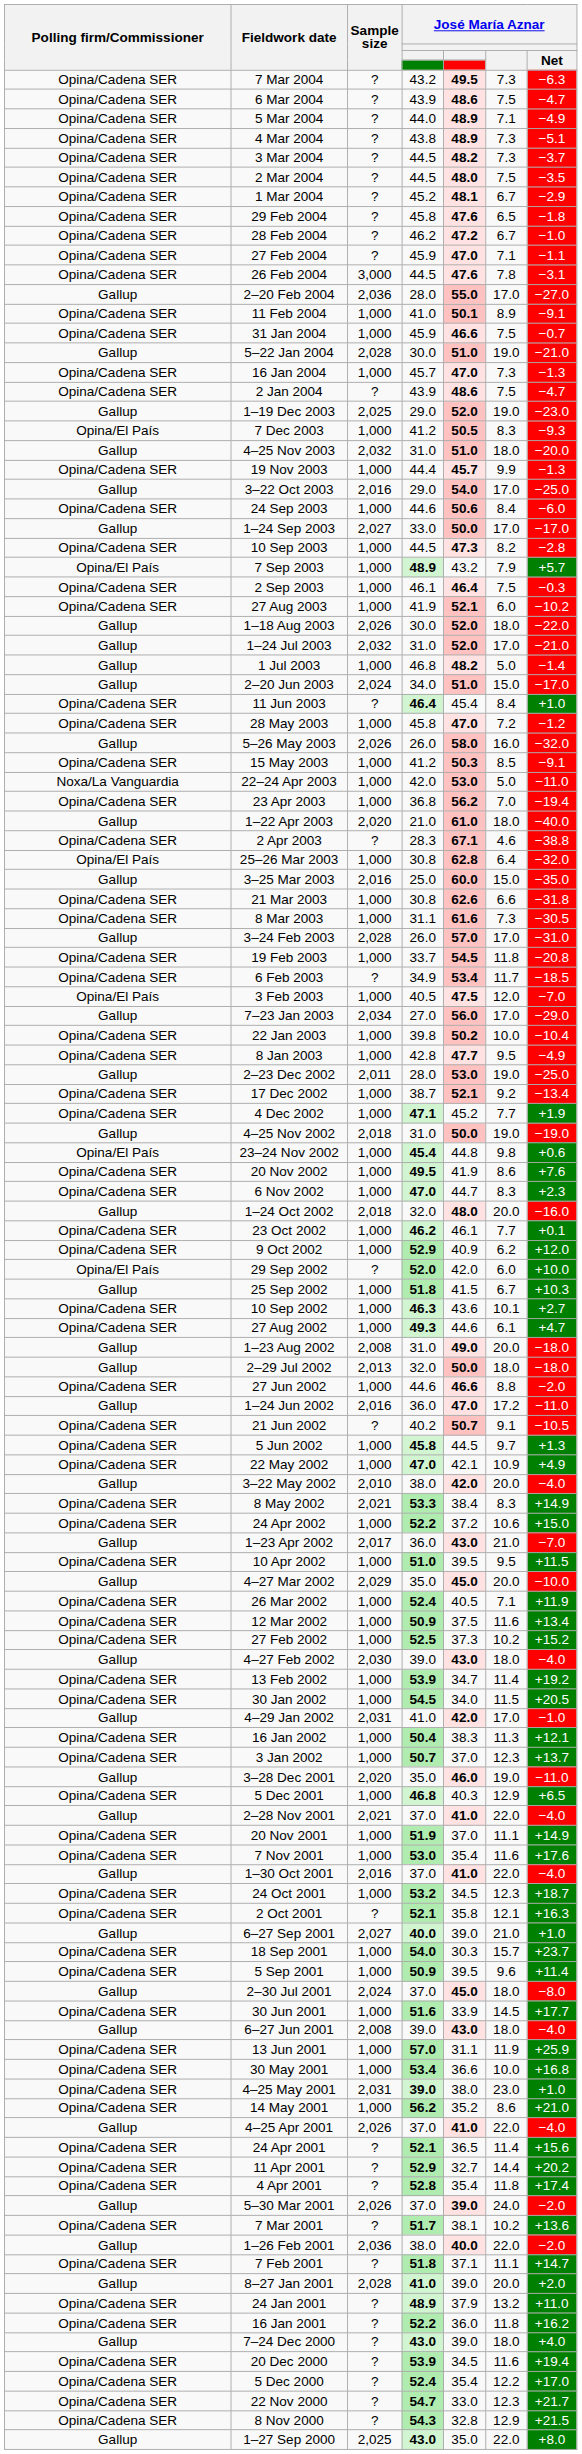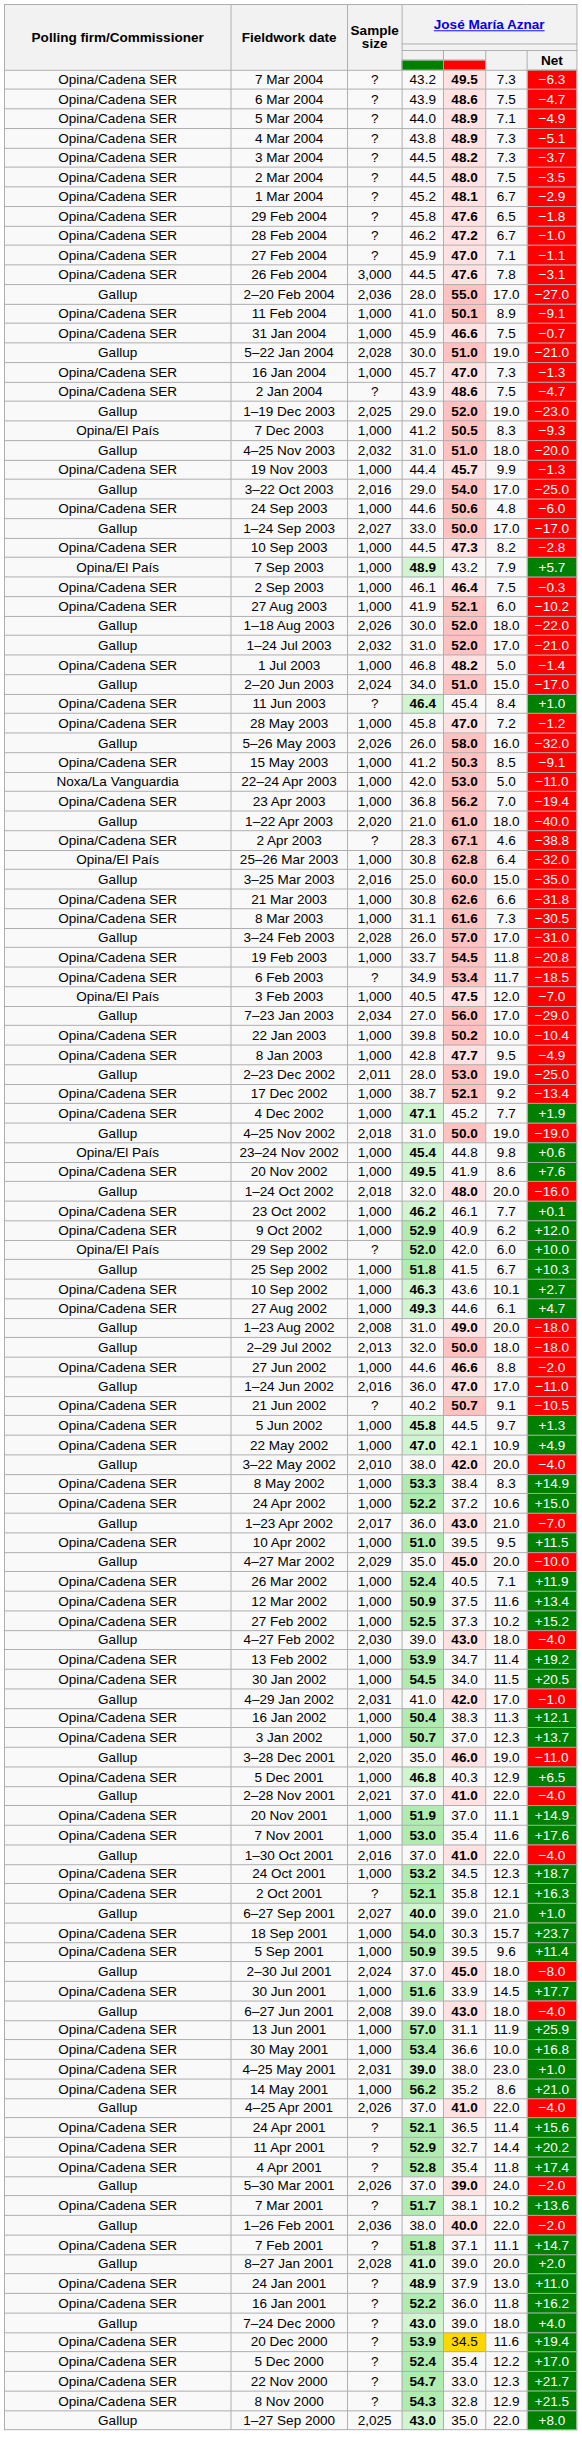(506, 509) 8.4 -> (506, 509) 4.8
(118, 665) Gallup -> (118, 665) Opina/Cadena SER
- row: (289, 1192)
(506, 1406) 17.2 -> (506, 1387) 17.0
(375, 1504) 2,021 -> (375, 1484) 1,000
(506, 2304) 13.2 -> (506, 2284) 13.0
(465, 2362) no background -> (465, 2343) gold background
